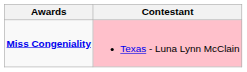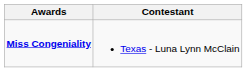(168, 49) pink background -> (168, 49) no background
